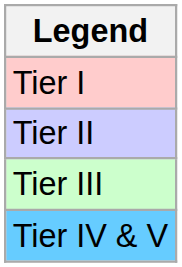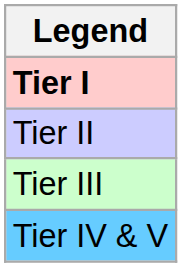(49, 82) normal -> (51, 82) bold
